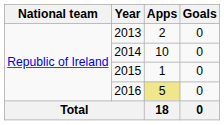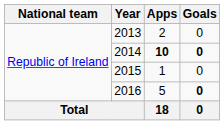(162, 52) normal -> (162, 52) bold
(200, 52) normal -> (200, 52) bold
(162, 91) khaki background -> (162, 91) no background
(200, 91) normal -> (200, 91) bold
